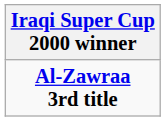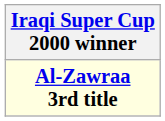(83, 87) no background -> (83, 87) lightyellow background
